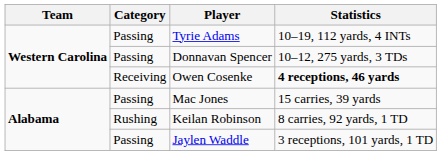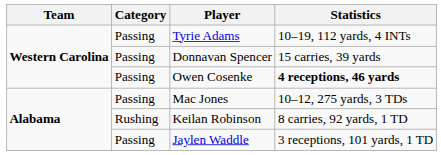(343, 56) 10–12, 275 yards, 3 TDs -> (329, 56) 15 carries, 39 yards
(140, 77) Receiving -> (135, 77) Passing
(329, 98) 15 carries, 39 yards -> (343, 98) 10–12, 275 yards, 3 TDs
